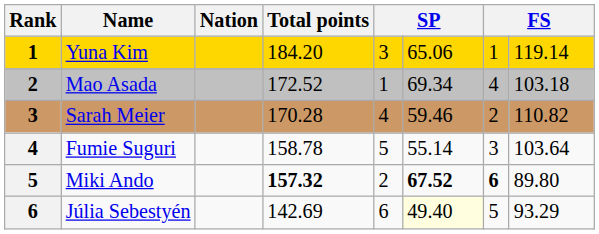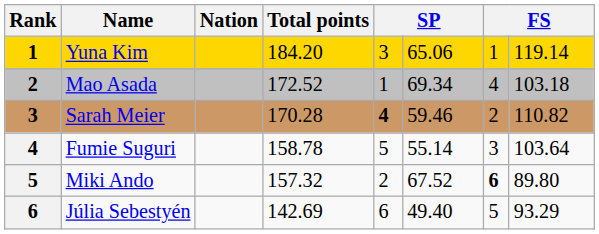(383, 116) normal -> (383, 116) bold
(295, 180) bold -> (295, 180) normal
(430, 180) bold -> (430, 180) normal
(430, 212) lightyellow background -> (430, 212) no background
